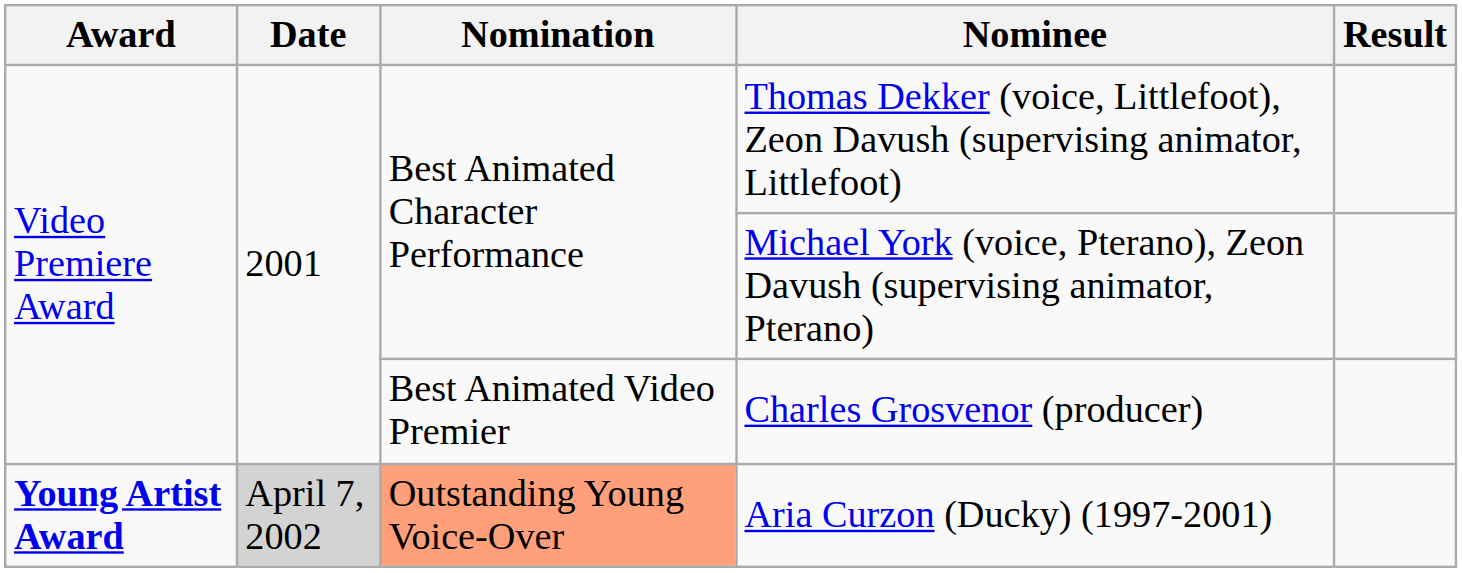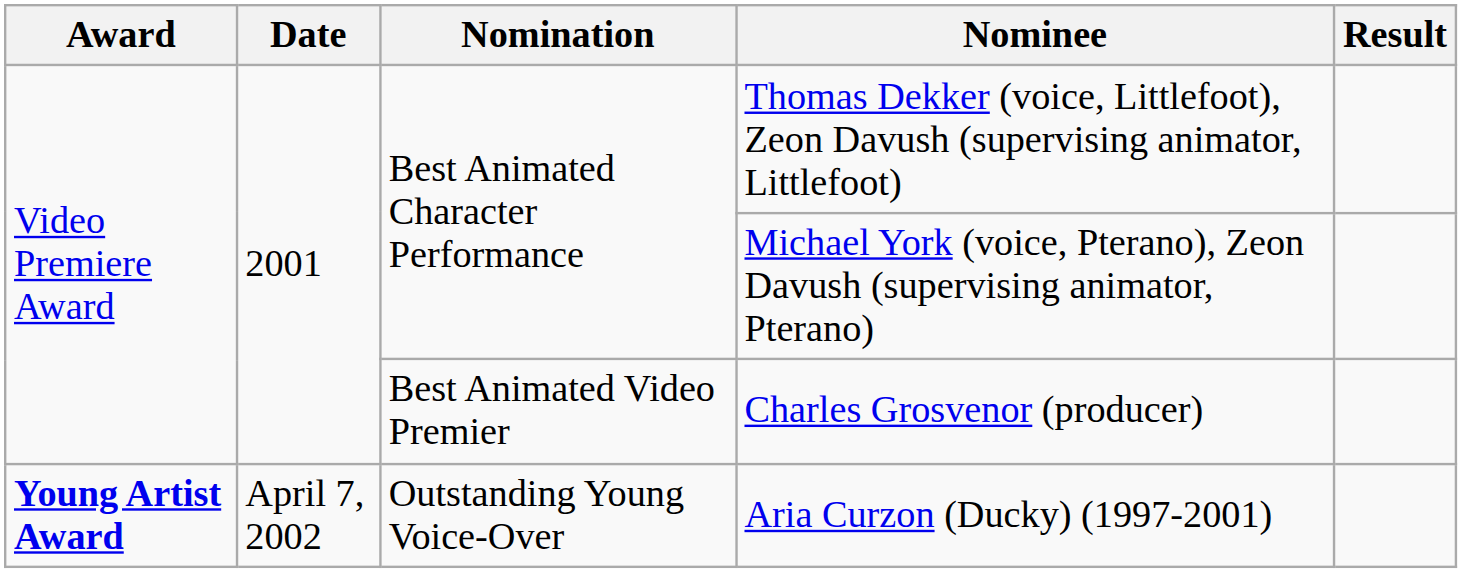(305, 514) lightgrey background -> (305, 514) no background
(536, 514) lightsalmon background -> (536, 514) no background
